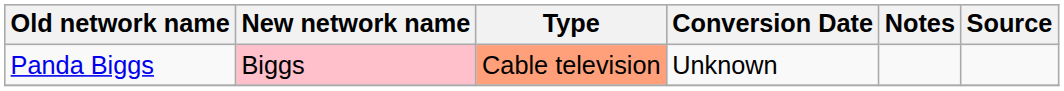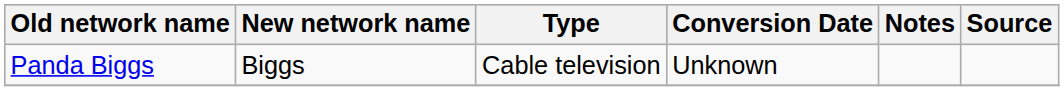(273, 64) pink background -> (273, 64) no background
(571, 64) lightsalmon background -> (571, 64) no background
